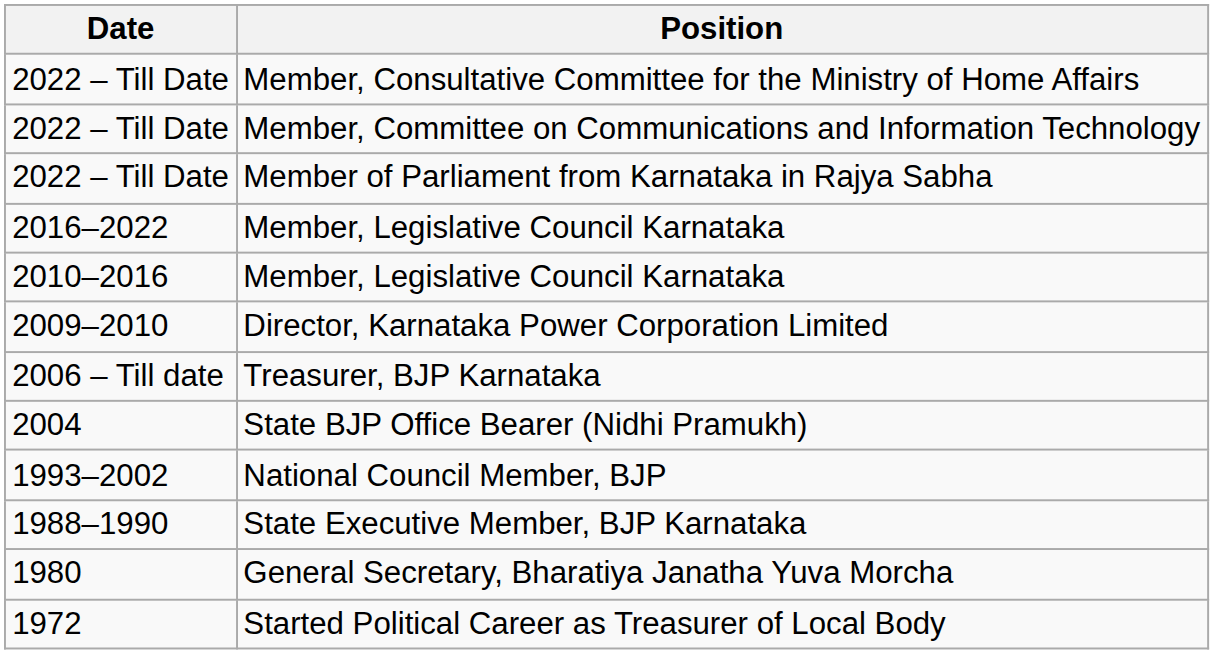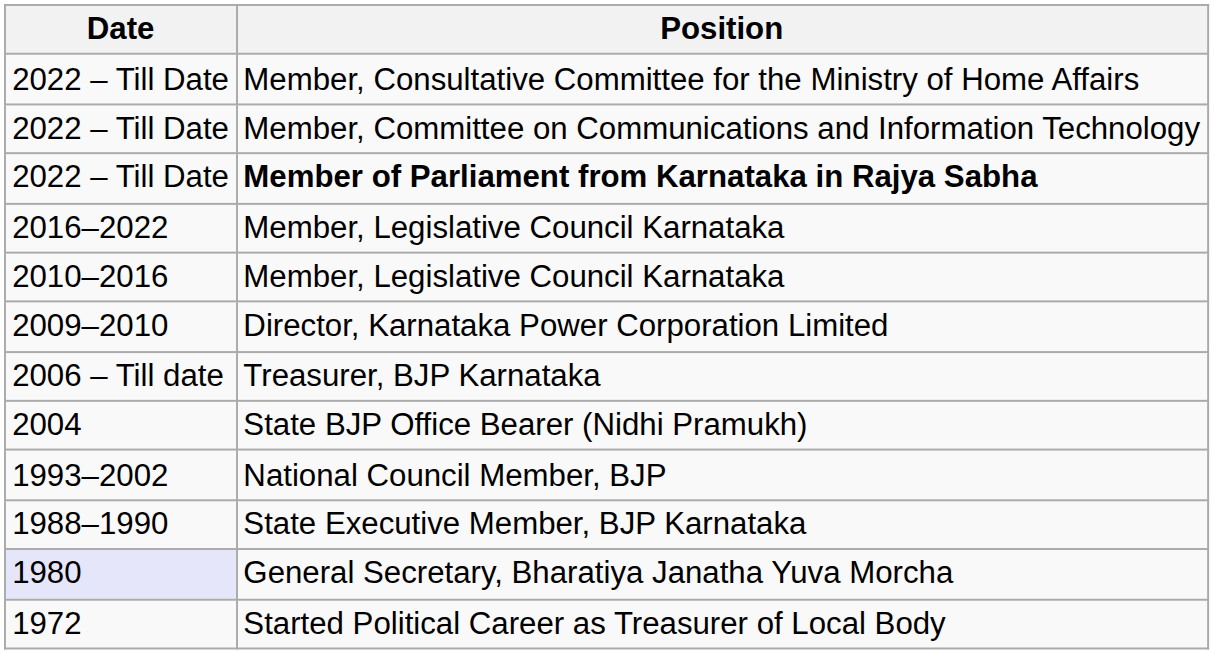(618, 177) normal -> (640, 177) bold
(47, 573) no background -> (47, 573) lavender background
